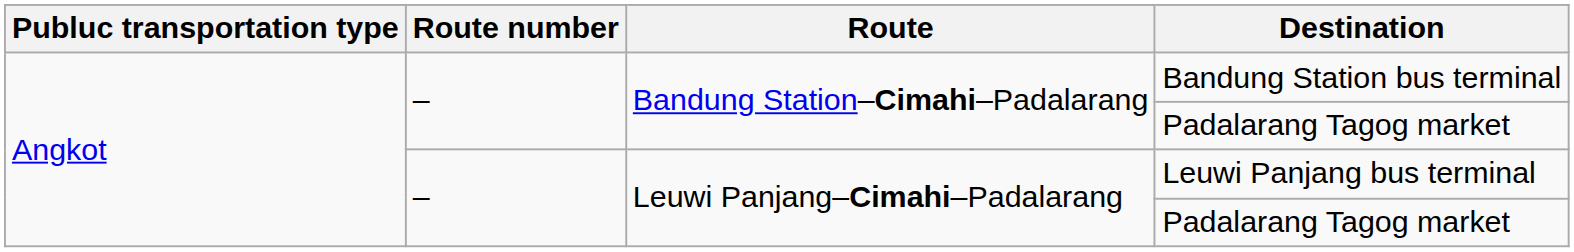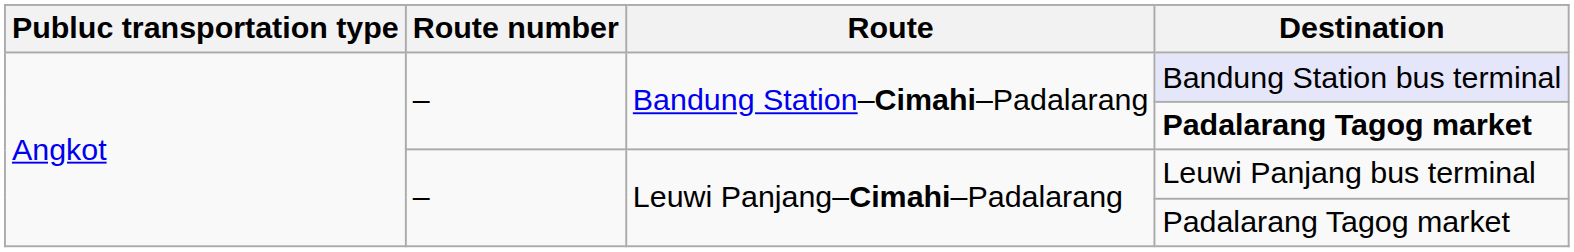(1362, 76) no background -> (1362, 76) lavender background
(1336, 125) normal -> (1347, 125) bold
